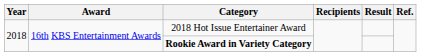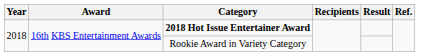(238, 28) normal -> (238, 28) bold
(238, 43) bold -> (238, 43) normal
